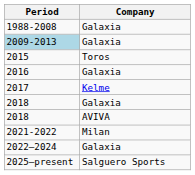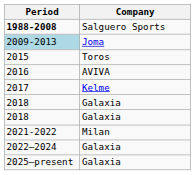(32, 27) normal -> (32, 27) bold
(101, 27) Galaxia -> (124, 27) Salguero Sports
(101, 42) Galaxia -> (93, 42) Joma
(101, 72) Galaxia -> (96, 72) AVIVA
(96, 117) AVIVA -> (101, 117) Galaxia
(124, 162) Salguero Sports -> (101, 162) Galaxia
